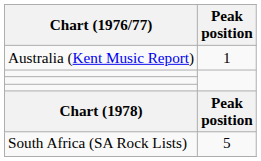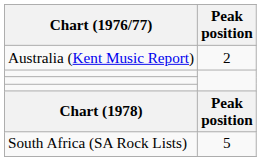(227, 57) 1 -> (227, 57) 2
